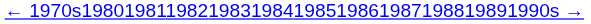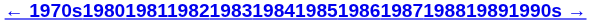(294, 11) normal -> (296, 11) bold
